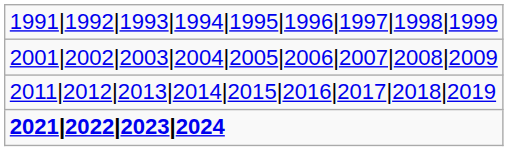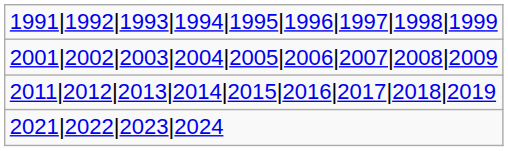(117, 127) bold -> (117, 127) normal
